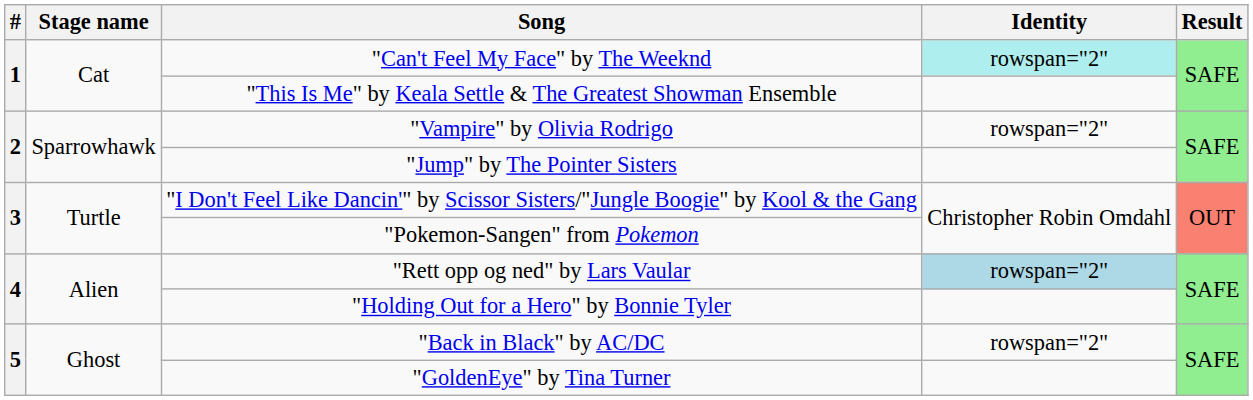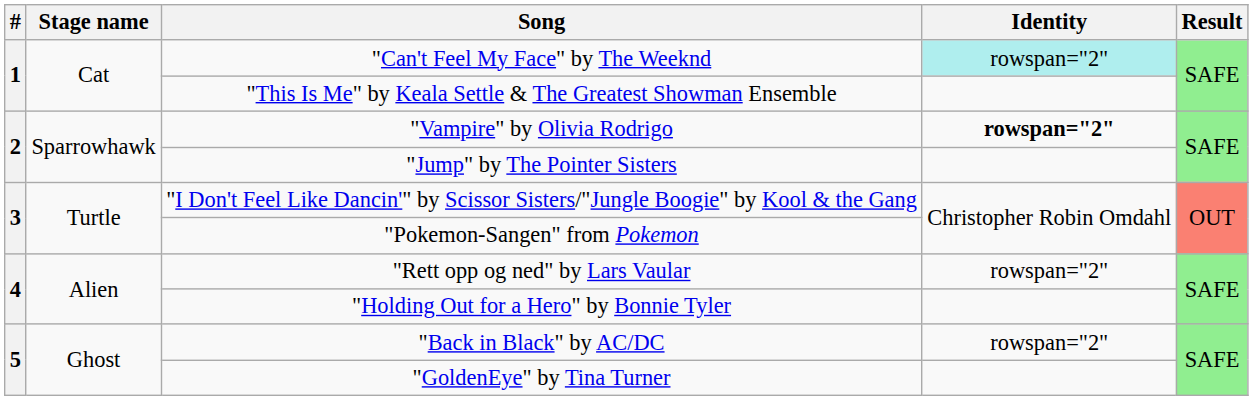(1049, 128) normal -> (1049, 128) bold
(1049, 270) lightblue background -> (1049, 270) no background
